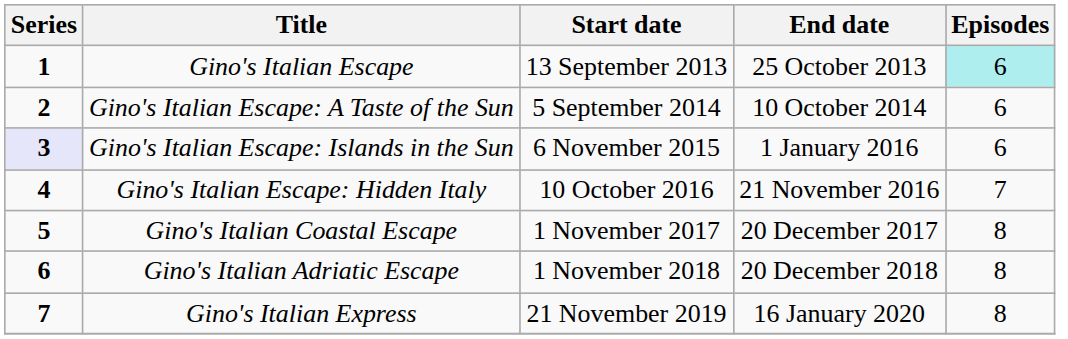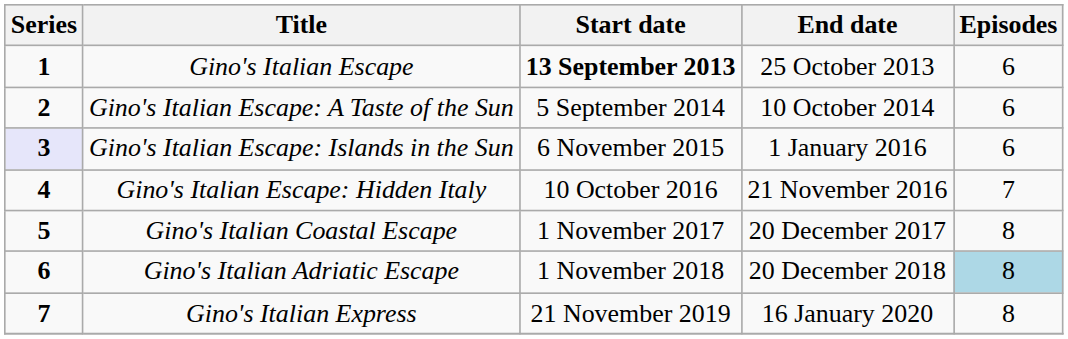(626, 66) normal -> (631, 66) bold
(1000, 66) paleturquoise background -> (1008, 66) no background
(1000, 271) no background -> (1008, 271) lightblue background
